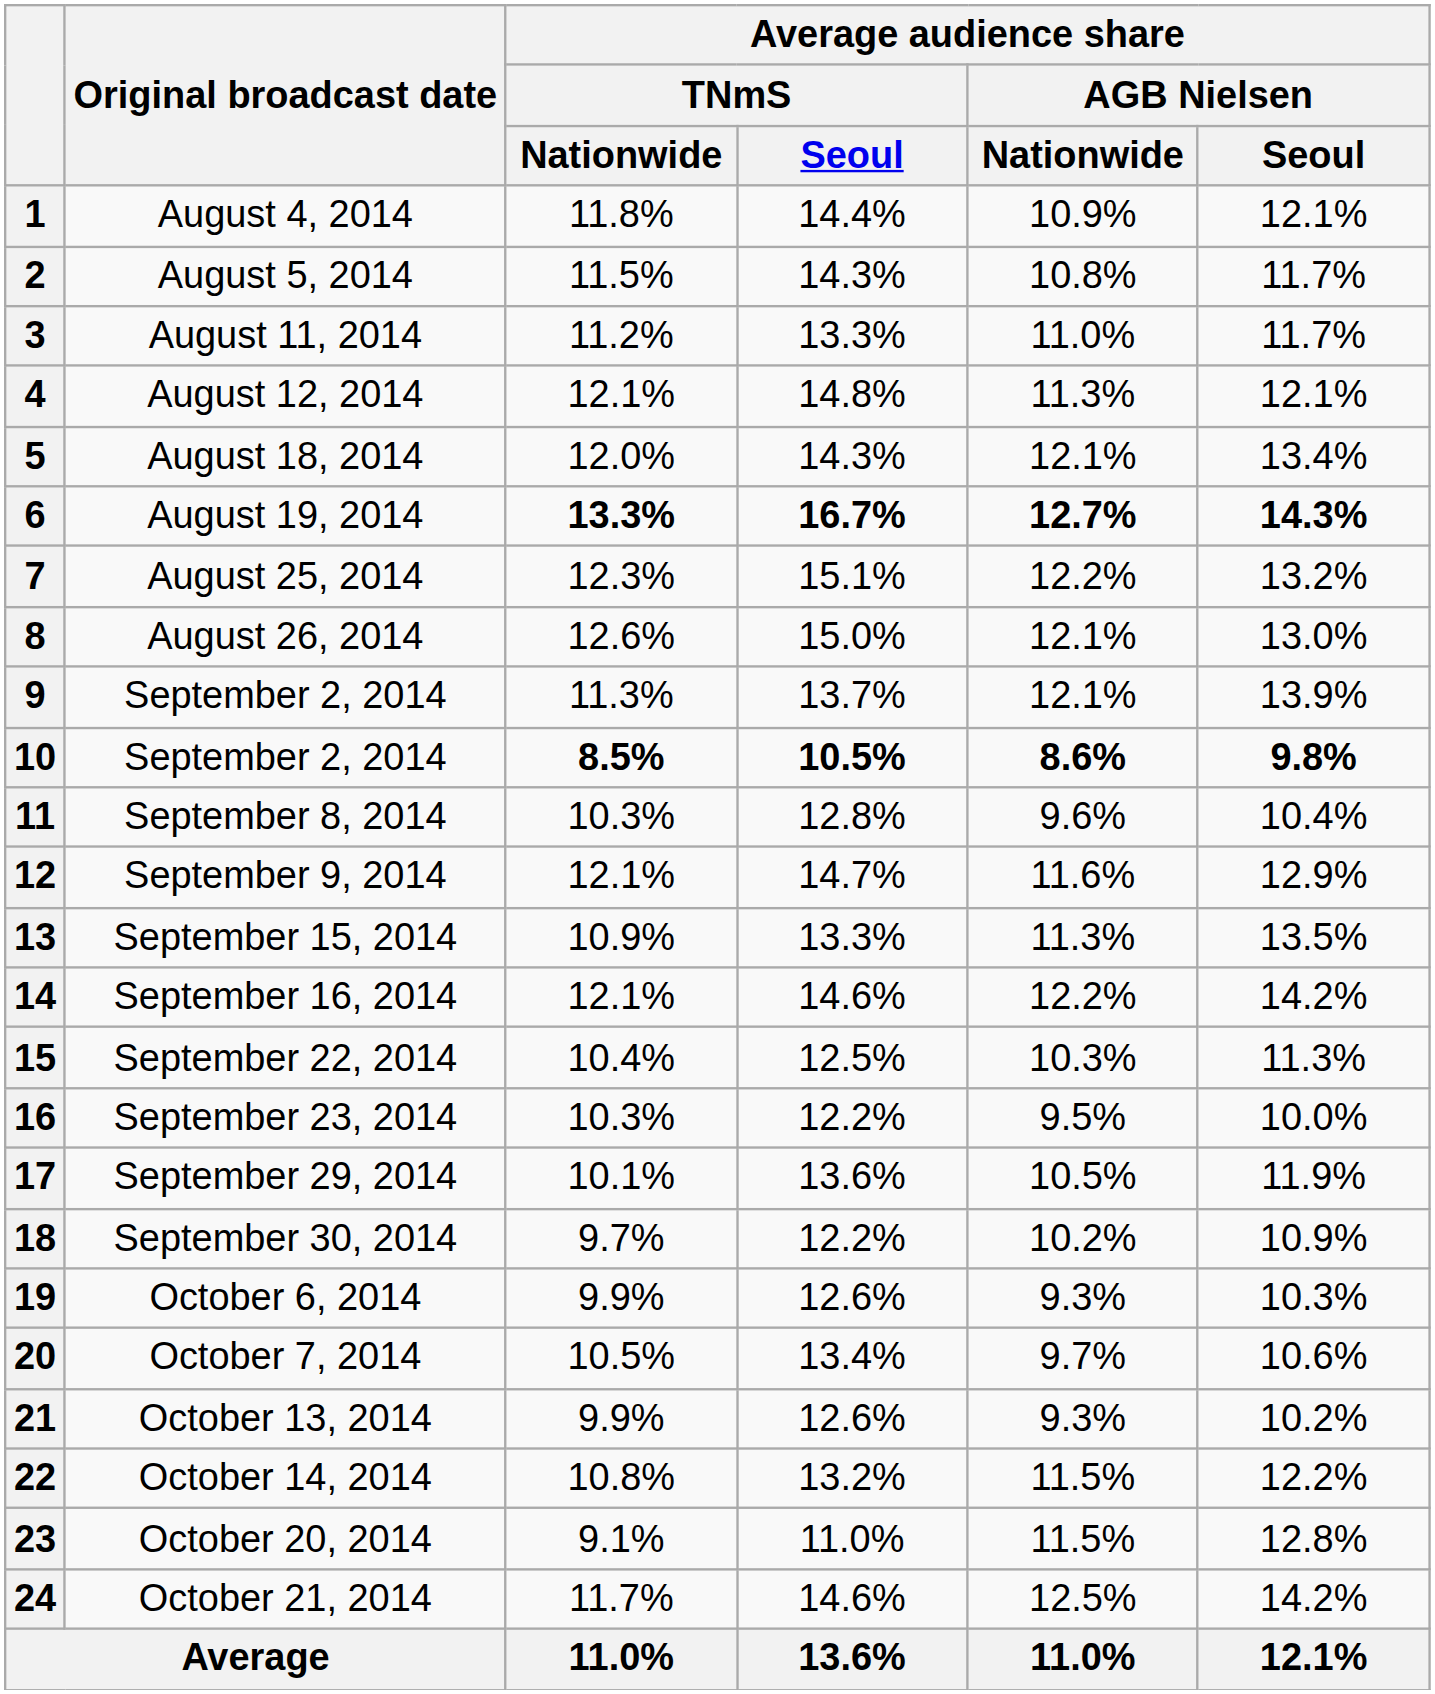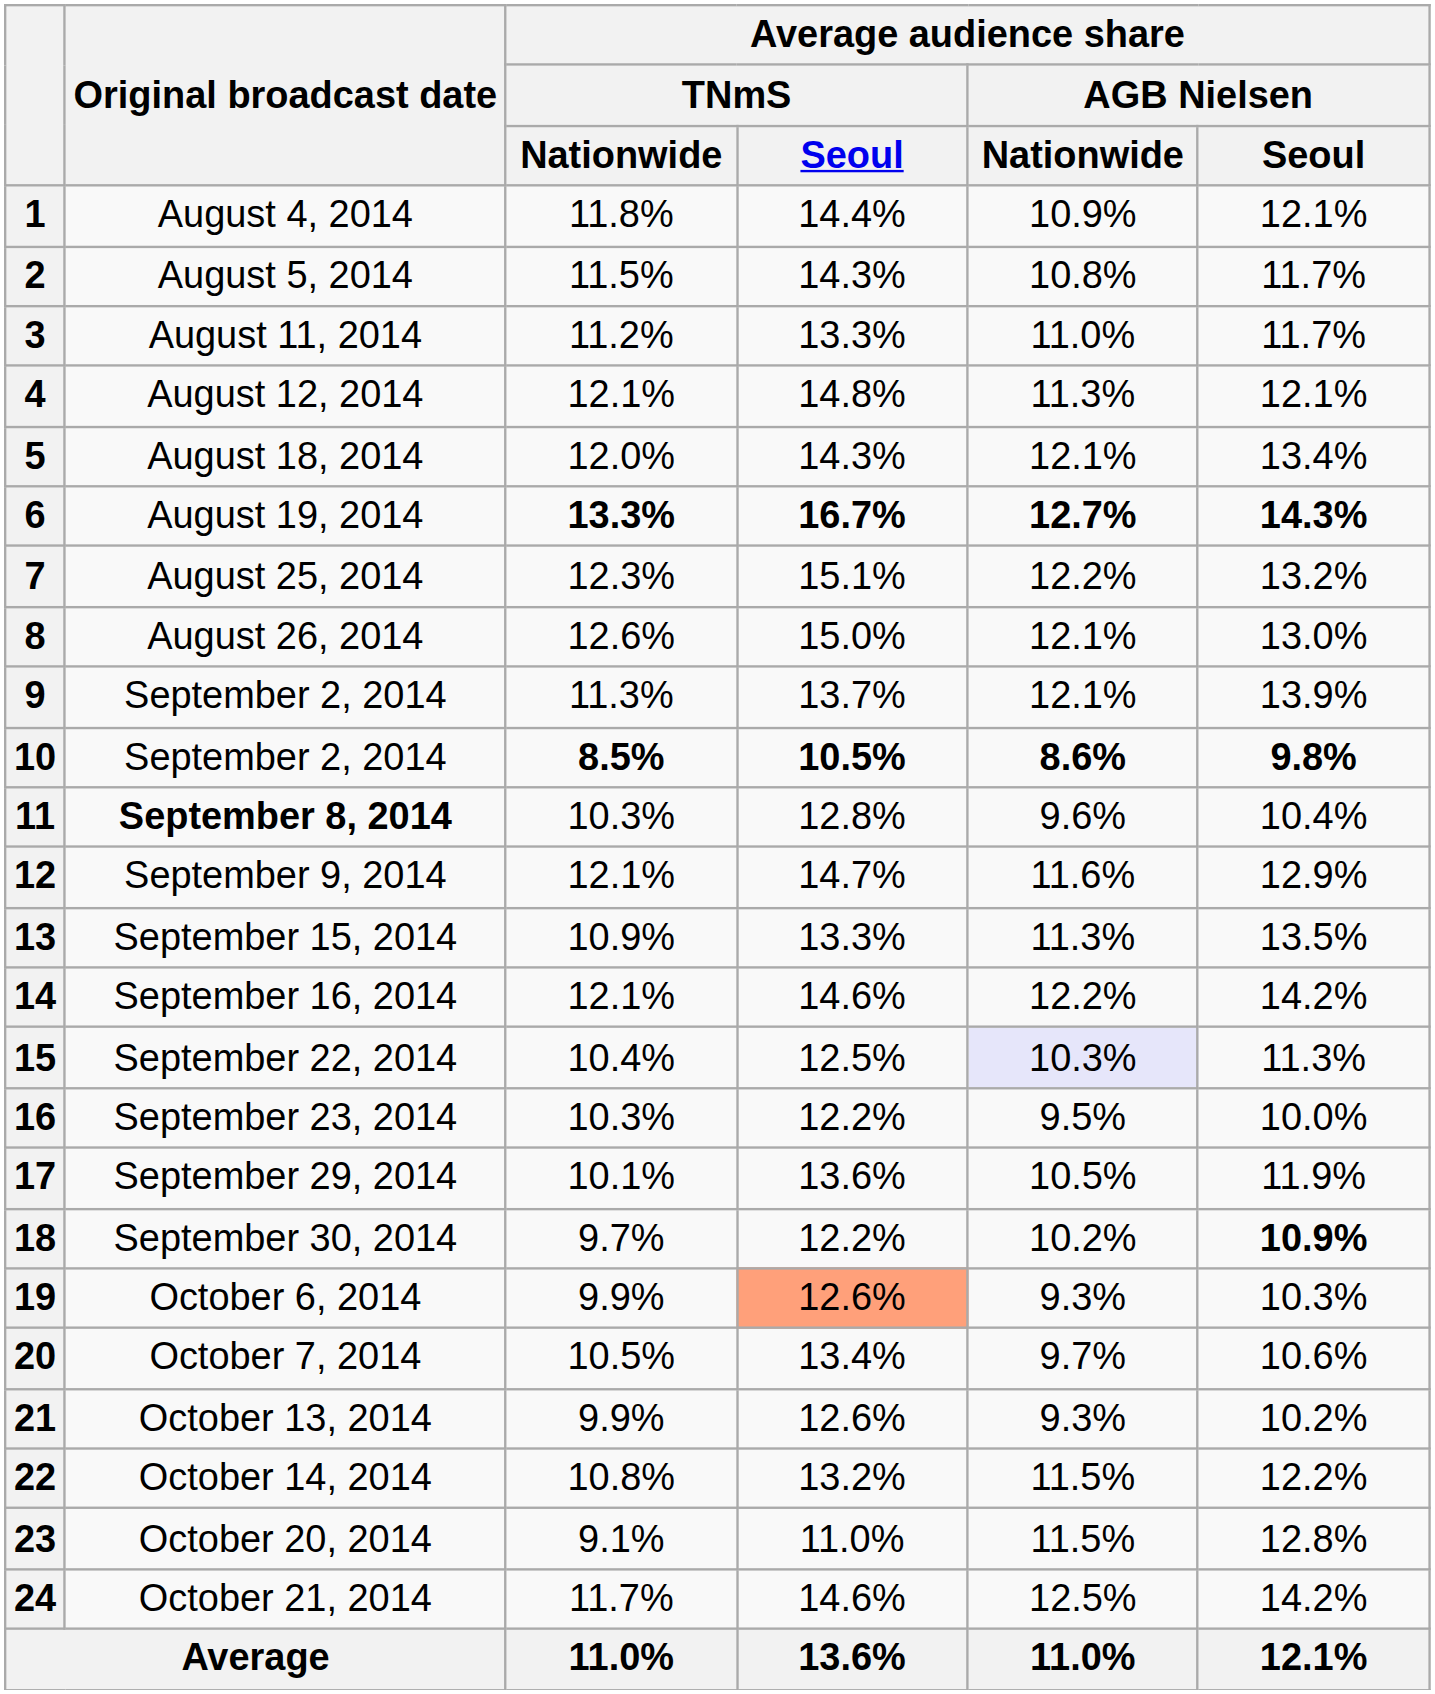(285, 816) normal -> (285, 816) bold
(1083, 1056) no background -> (1083, 1056) lavender background
(1314, 1237) normal -> (1314, 1237) bold
(852, 1297) no background -> (852, 1297) lightsalmon background
